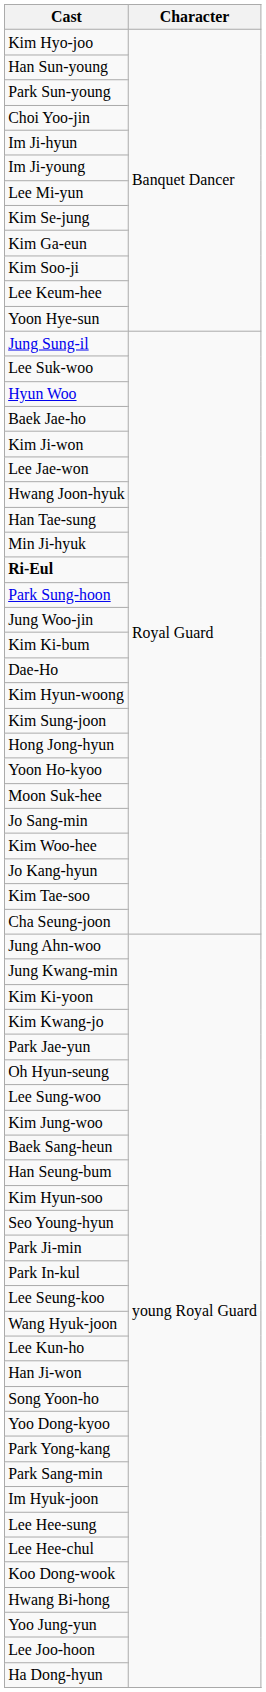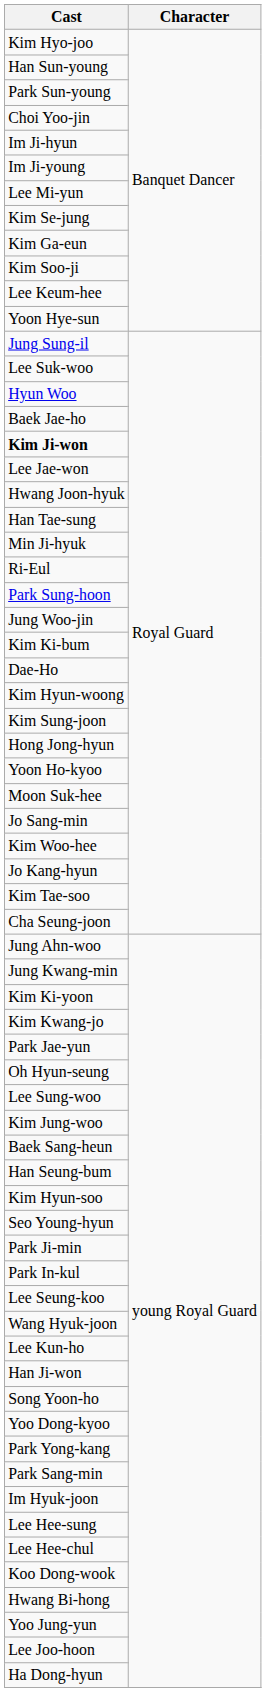(46, 444) normal -> (48, 444) bold
(31, 569) bold -> (29, 569) normal
